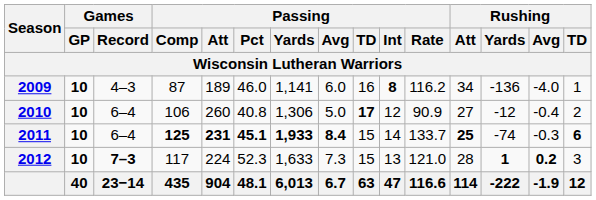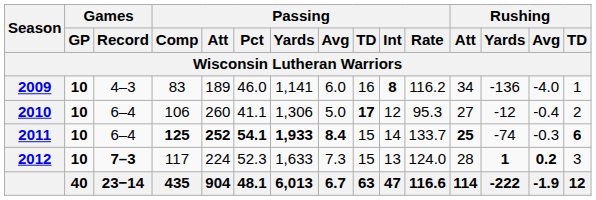(177, 87) 87 -> (177, 87) 83
(252, 111) 40.8 -> (252, 111) 41.1
(427, 111) 90.9 -> (427, 111) 95.3
(218, 135) 231 -> (218, 135) 252
(252, 135) 45.1 -> (252, 135) 54.1
(427, 159) 121.0 -> (427, 159) 124.0
